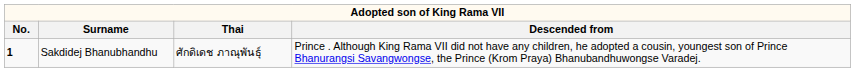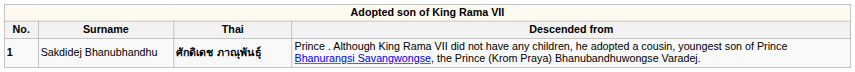(219, 53) normal -> (219, 53) bold
